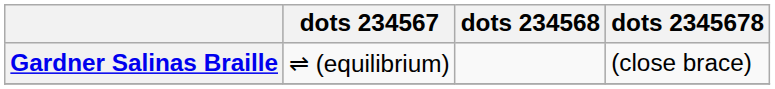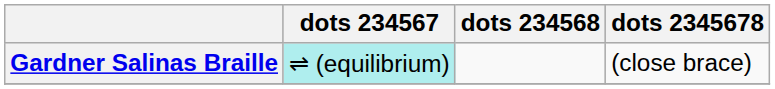(369, 63) no background -> (369, 63) paleturquoise background
